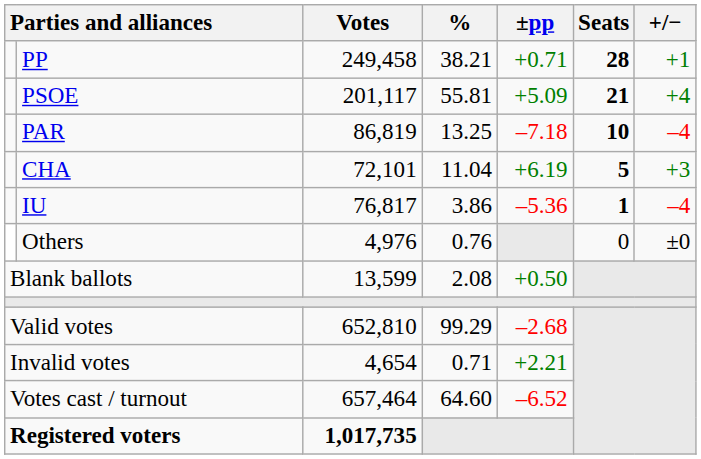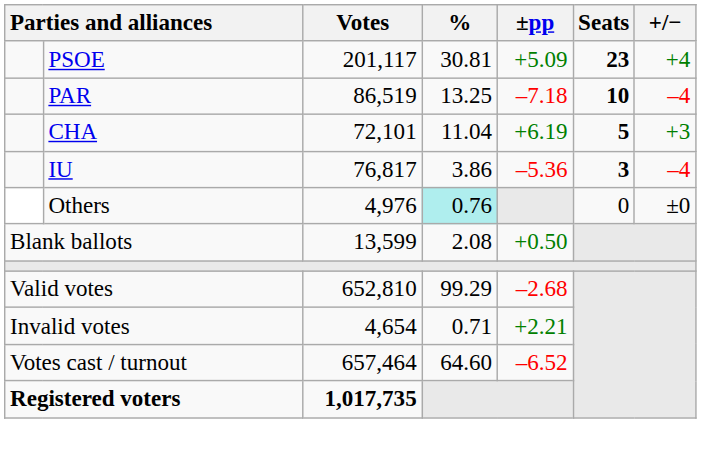- row: (35, 59)
(466, 95) 55.81 -> (466, 59) 30.81
(618, 95) 21 -> (618, 59) 23
(385, 132) 86,819 -> (385, 95) 86,519
(624, 205) 1 -> (624, 168) 3
(472, 242) no background -> (472, 205) paleturquoise background
